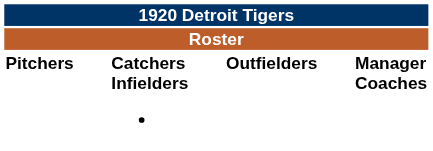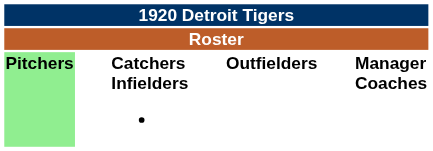(40, 63) no background -> (40, 63) lightgreen background
